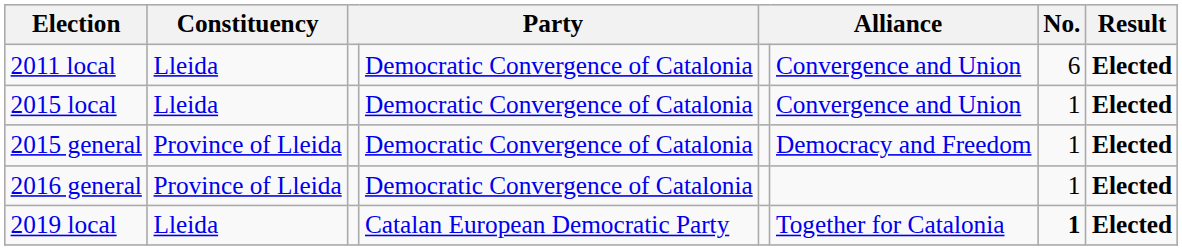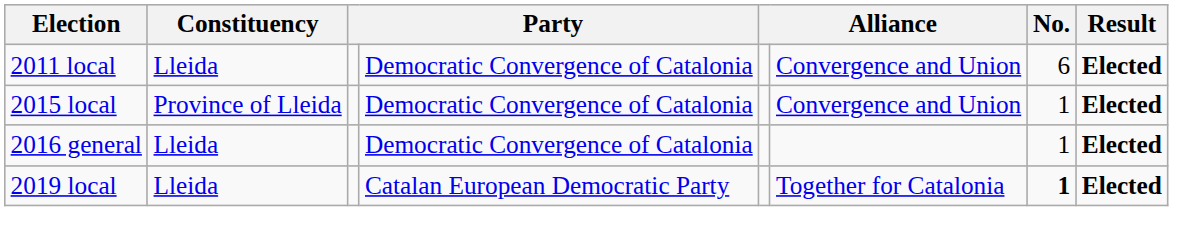(186, 104) Lleida -> (248, 104) Province of Lleida
- row: (76, 144)
(248, 184) Province of Lleida -> (186, 144) Lleida
